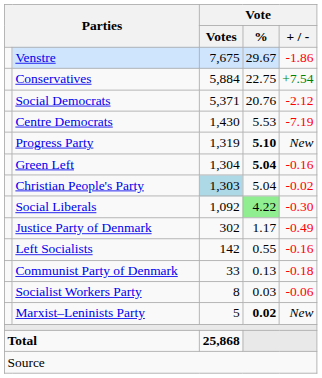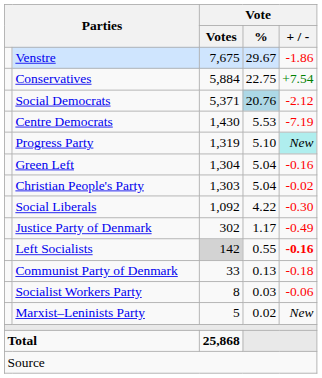(261, 100) no background -> (261, 100) lightblue background
(264, 143) bold -> (264, 143) normal
(301, 143) no background -> (301, 143) paleturquoise background
(264, 164) bold -> (264, 164) normal
(225, 185) lightblue background -> (225, 185) no background
(264, 206) lightgreen background -> (264, 206) no background
(230, 249) no background -> (230, 249) lightgrey background
(299, 249) normal -> (299, 249) bold
(264, 313) bold -> (264, 313) normal
